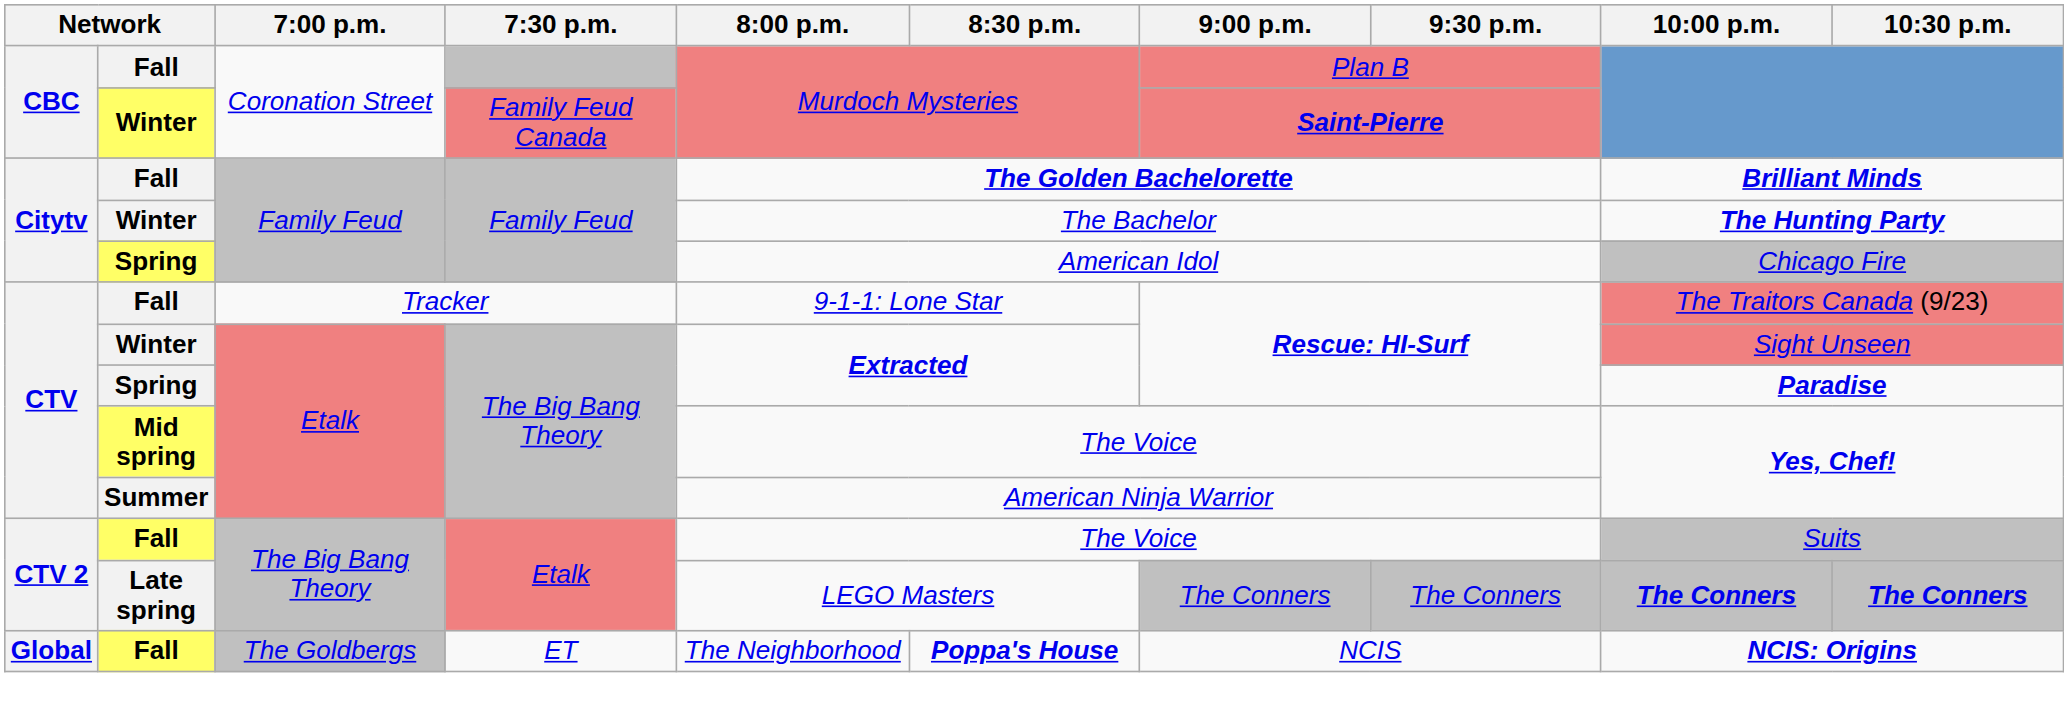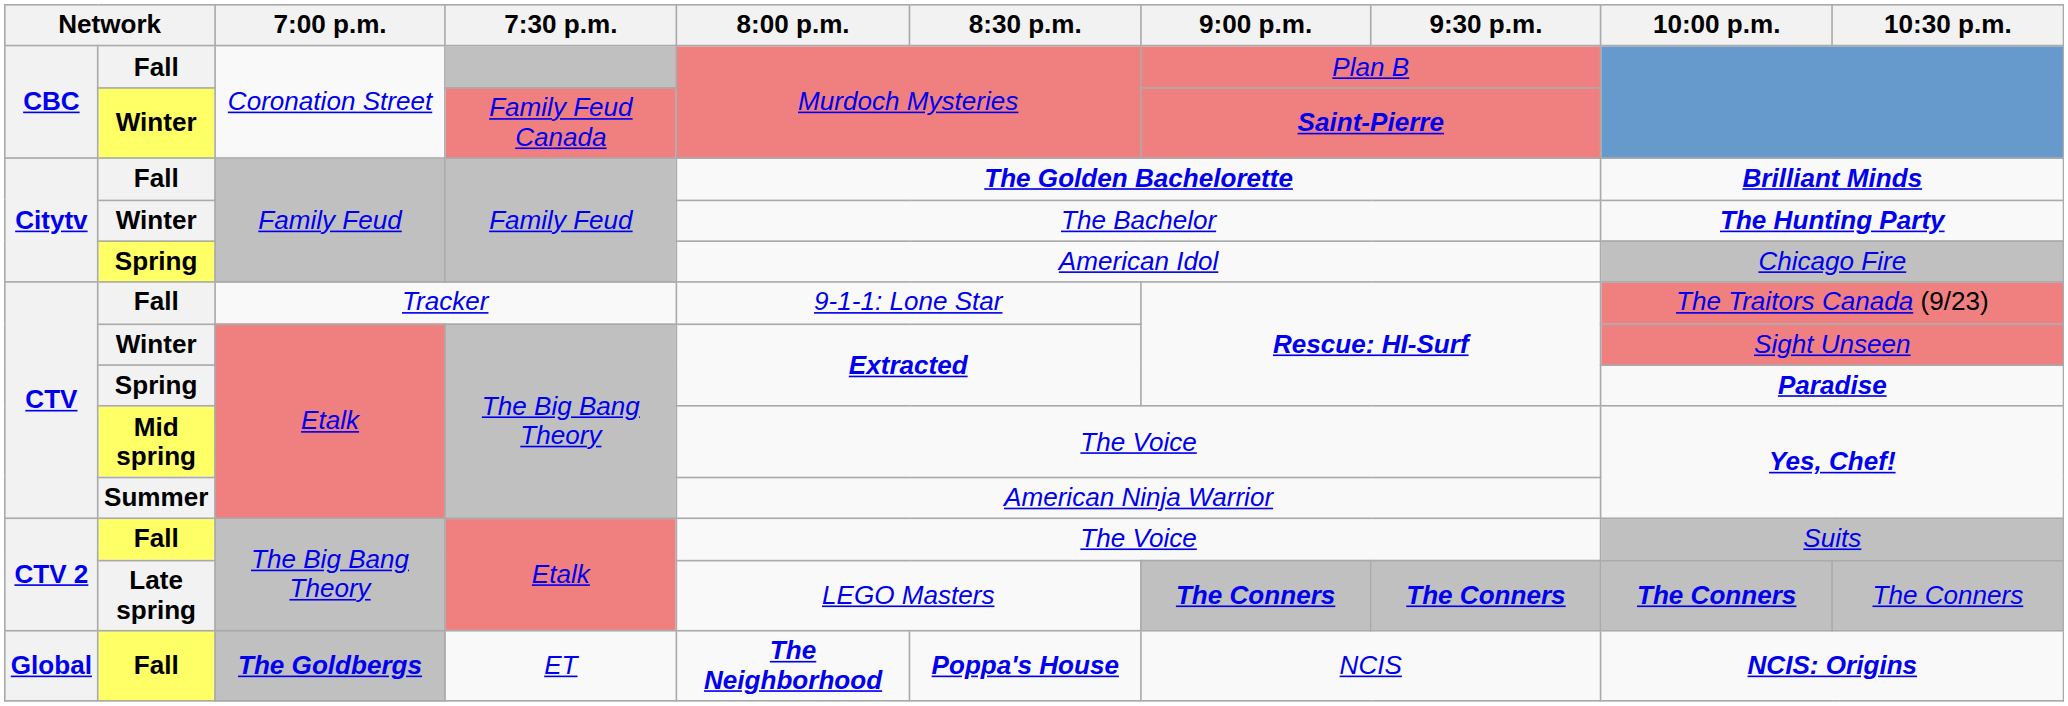(1255, 594) normal -> (1256, 594) bold
(1486, 594) normal -> (1486, 594) bold
(1948, 594) bold -> (1948, 594) normal
(330, 650) normal -> (330, 665) bold
(793, 650) normal -> (793, 665) bold
